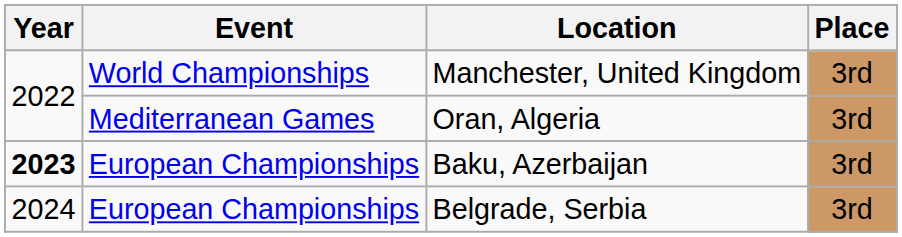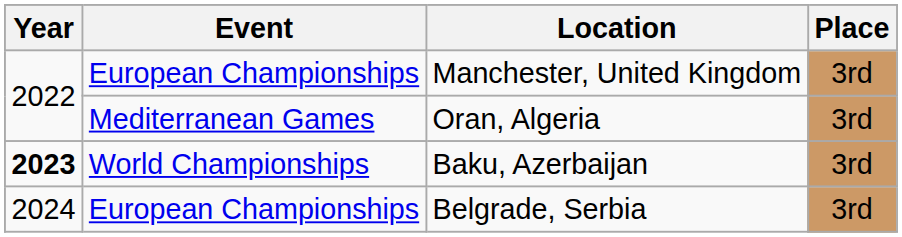(229, 73) World Championships -> (254, 73) European Championships
(254, 164) European Championships -> (229, 164) World Championships
